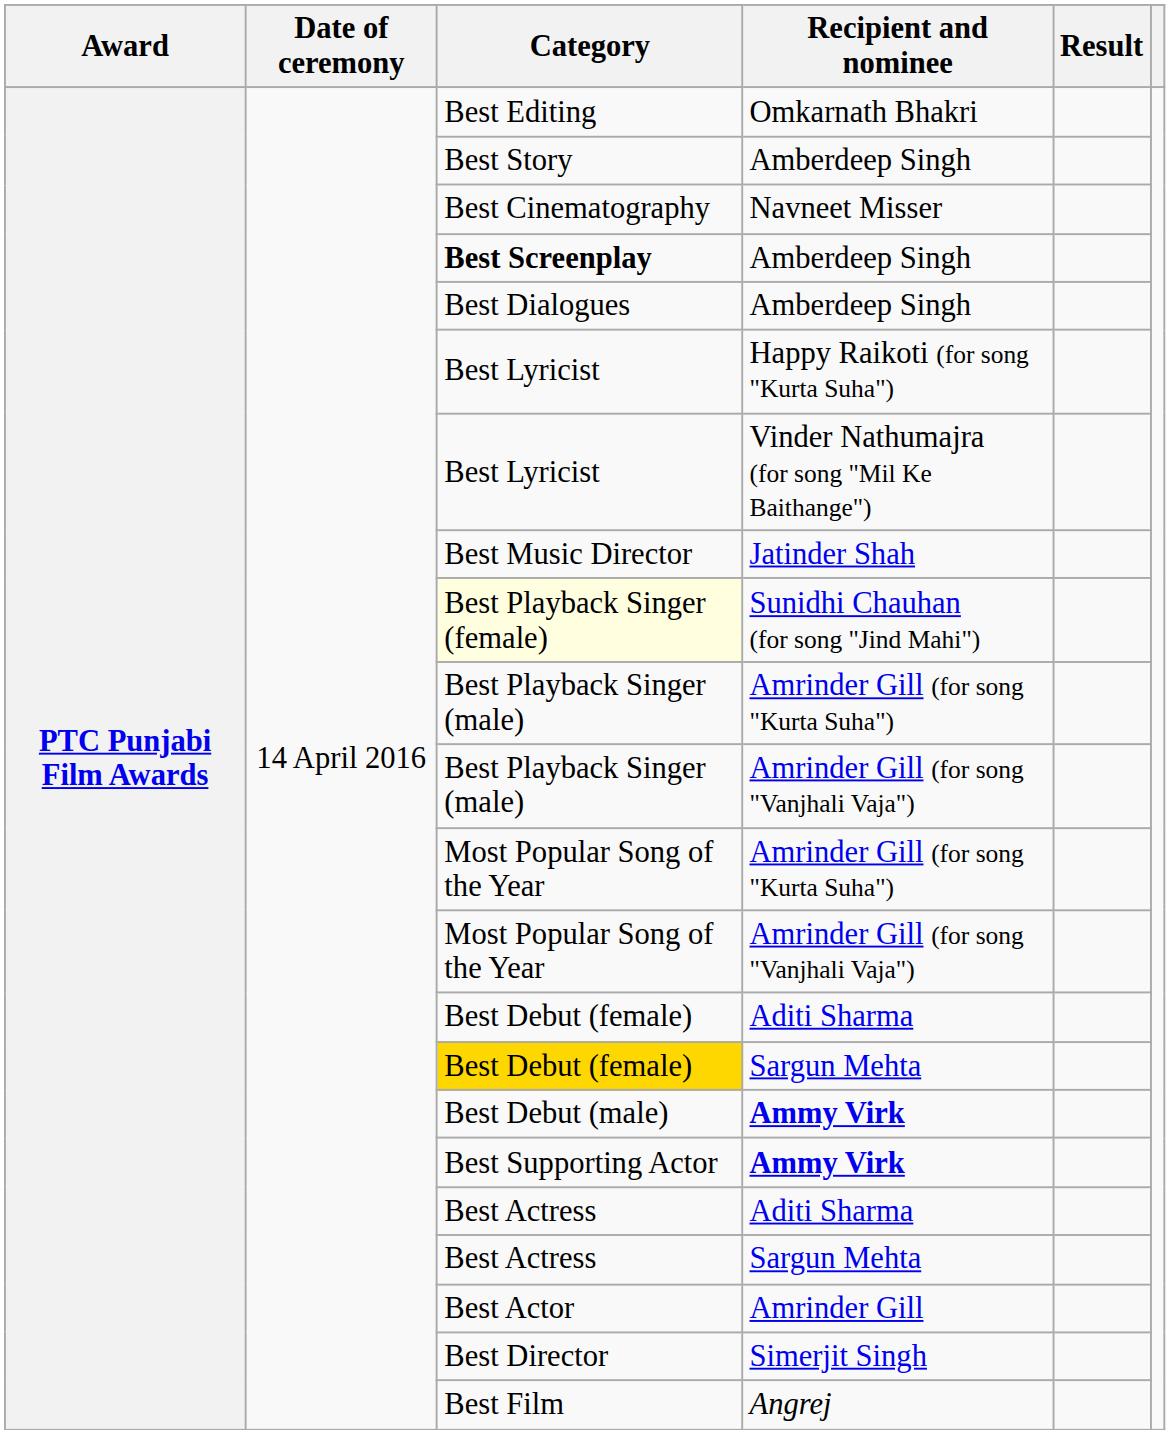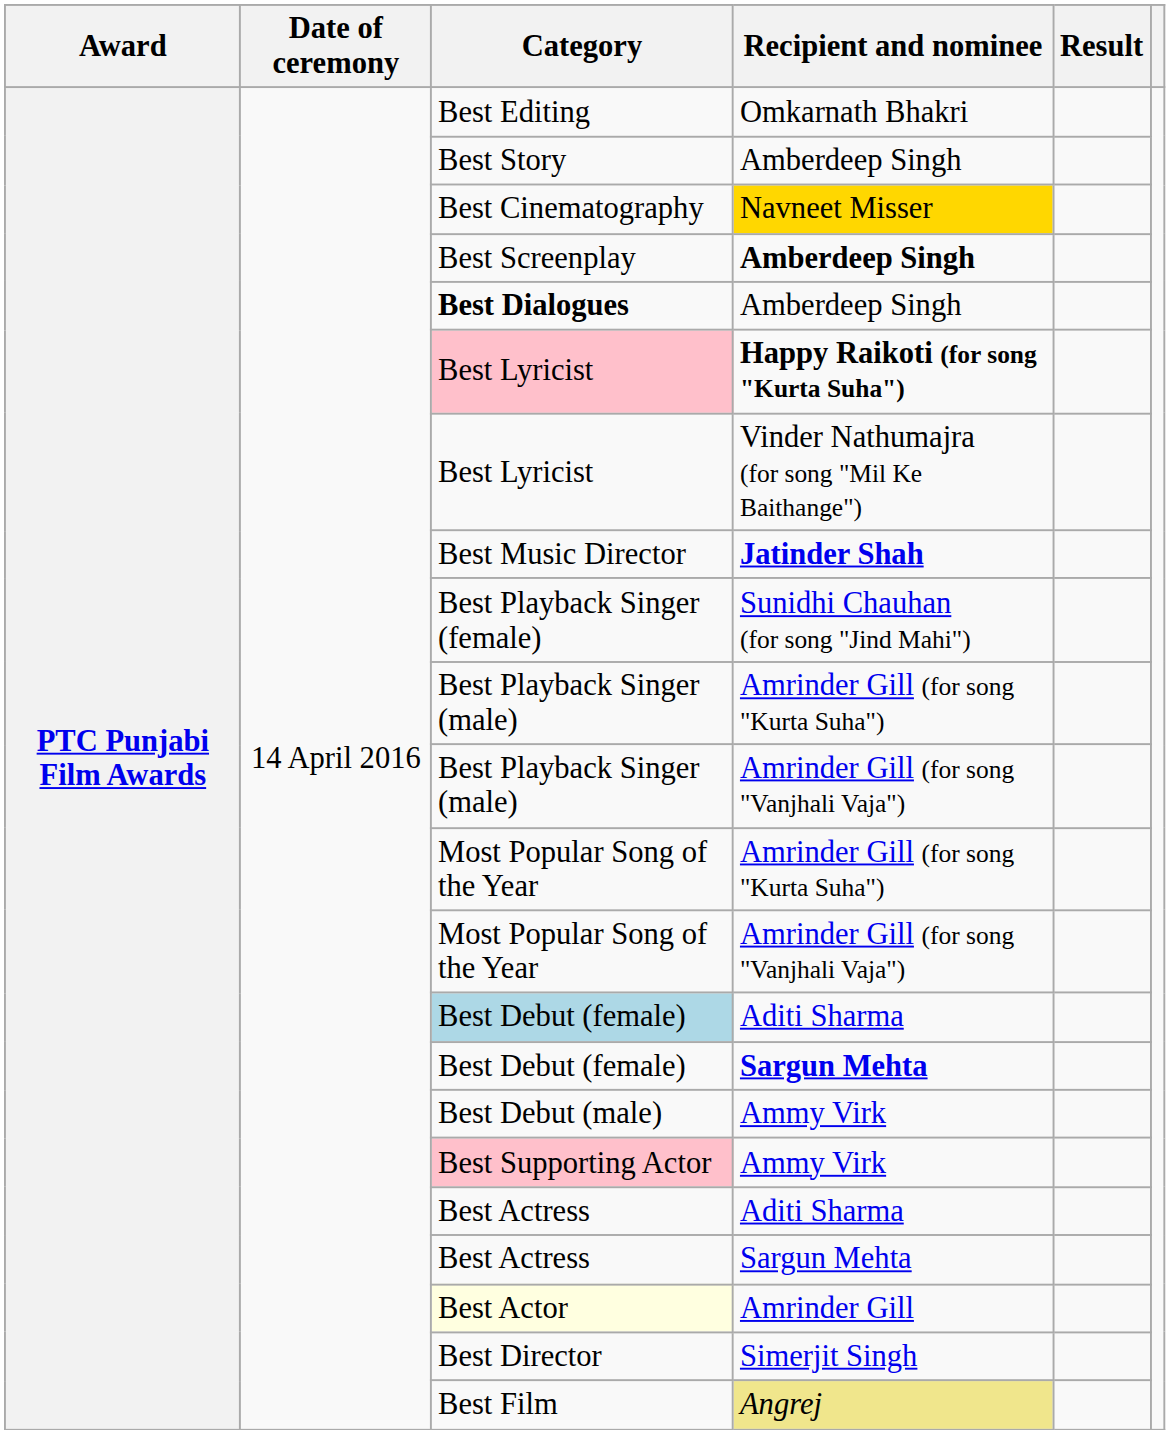(846, 208) no background -> (836, 208) gold background
(548, 256) bold -> (537, 256) normal
(860, 256) normal -> (858, 256) bold
(537, 305) normal -> (534, 305) bold
(522, 371) no background -> (516, 371) pink background
(889, 371) normal -> (888, 371) bold
(832, 553) normal -> (832, 553) bold
(575, 619) lightyellow background -> (569, 619) no background
(568, 1016) no background -> (562, 1016) lightblue background
(568, 1065) gold background -> (562, 1065) no background
(835, 1065) normal -> (834, 1065) bold
(827, 1113) bold -> (813, 1113) normal
(581, 1162) no background -> (575, 1162) pink background
(827, 1162) bold -> (813, 1162) normal
(509, 1307) no background -> (503, 1307) lightyellow background
(791, 1404) no background -> (781, 1404) khaki background
